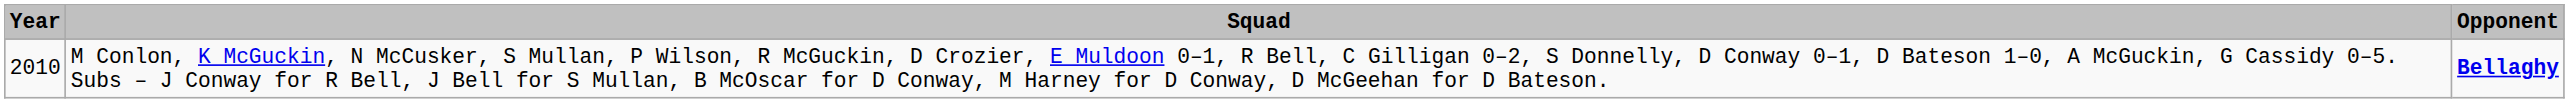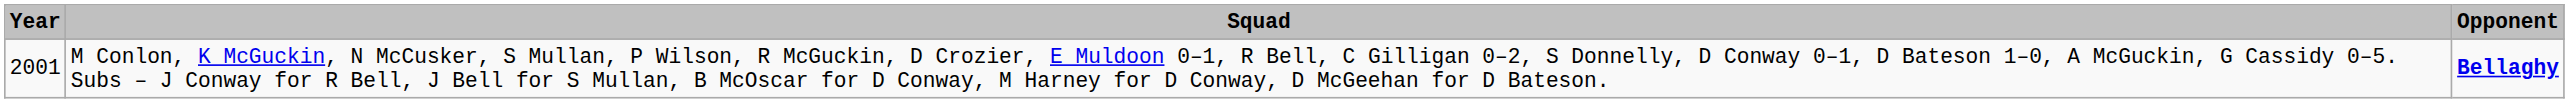(35, 69) 2010 -> (35, 69) 2001
